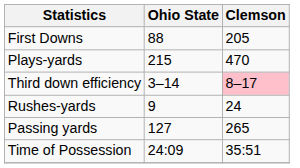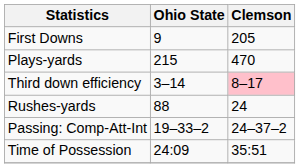(156, 38) 88 -> (158, 38) 9
(152, 106) 9 -> (161, 106) 88
- row: (52, 128)
+ row: (77, 128)
